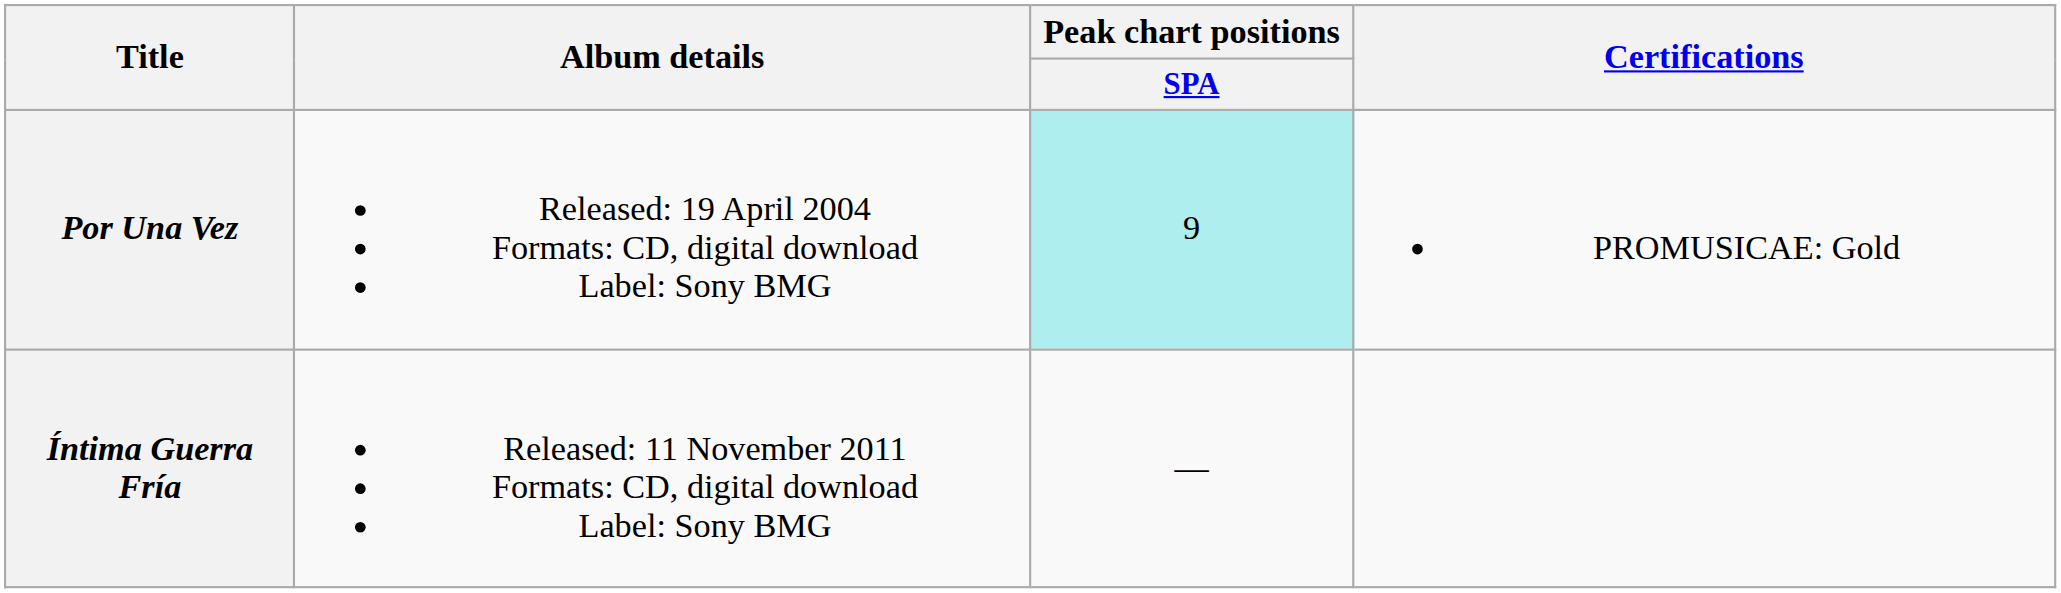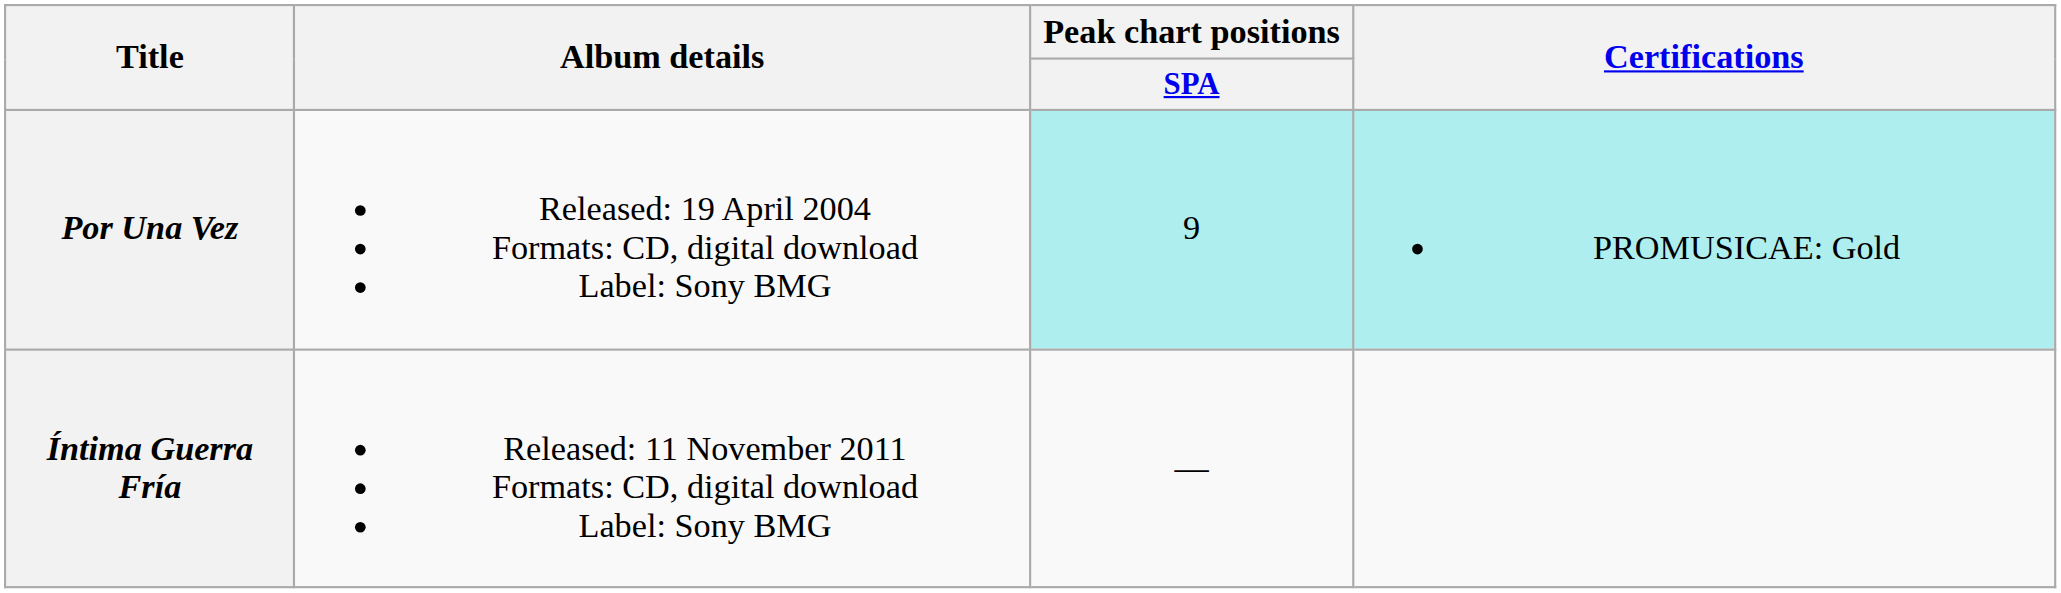(1704, 249) no background -> (1704, 249) paleturquoise background
